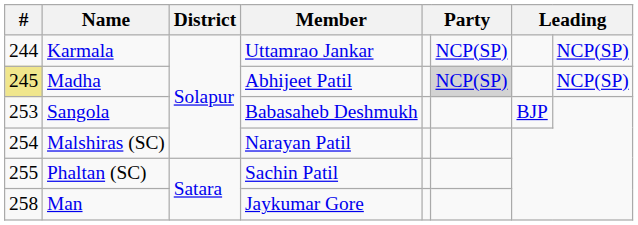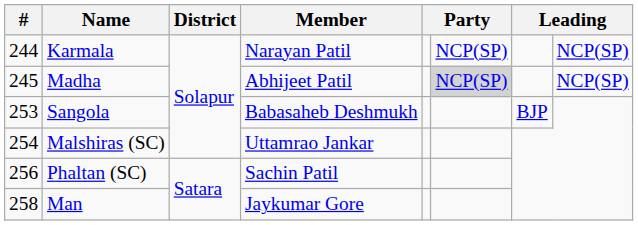(309, 50) Uttamrao Jankar -> (298, 50) Narayan Patil
(24, 81) khaki background -> (24, 81) no background
(298, 142) Narayan Patil -> (309, 142) Uttamrao Jankar
(24, 173) 255 -> (24, 173) 256
